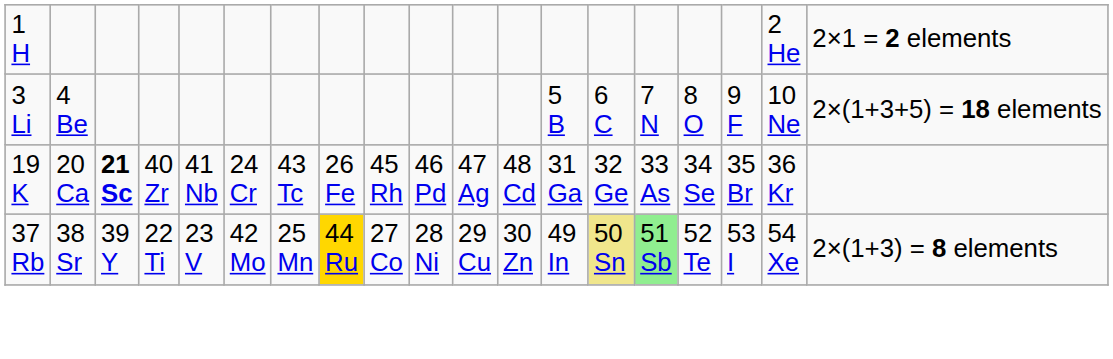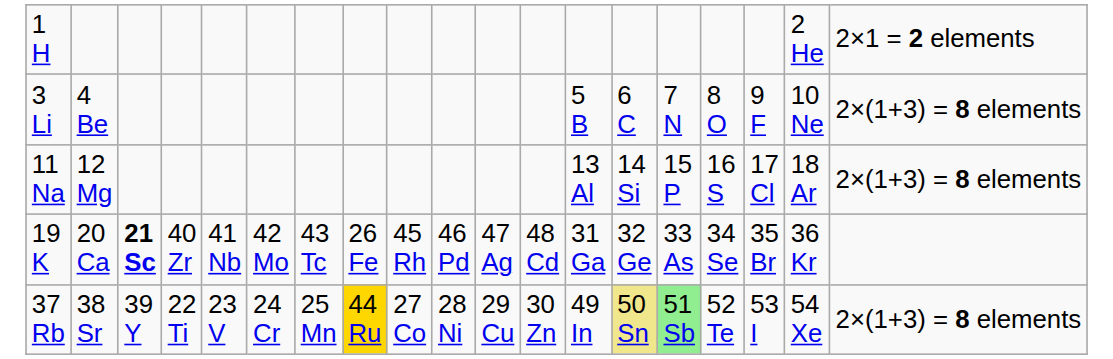(957, 109) 2×(1+3+5) = 18 elements -> (958, 109) 2×(1+3) = 8 elements
+ row: (48, 179)
(244, 179) 24 Cr -> (271, 248) 42 Mo
(248, 248) 42 Mo -> (267, 318) 24 Cr
